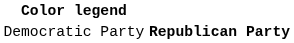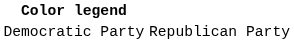(219, 32) bold -> (219, 32) normal
